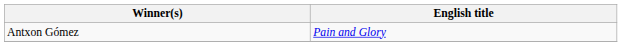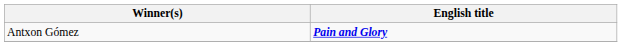(350, 32) normal -> (350, 32) bold
